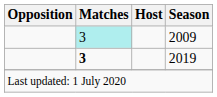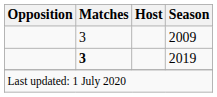(82, 37) paleturquoise background -> (82, 37) no background
